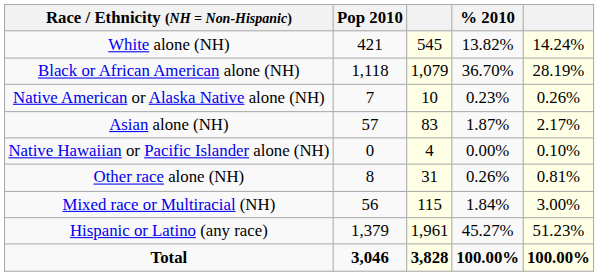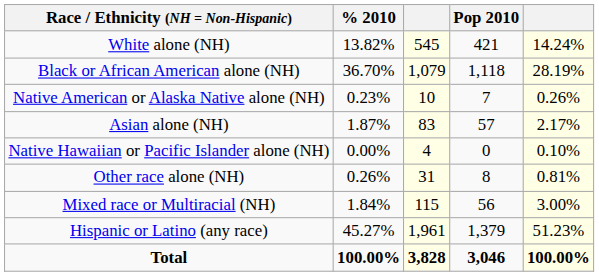columns swapped: (370, 17) <-> (488, 17)
